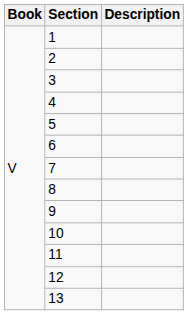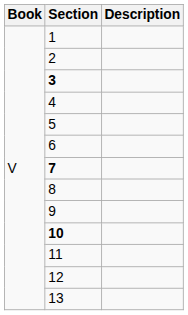(52, 80) normal -> (52, 80) bold
(52, 168) normal -> (52, 168) bold
(56, 233) normal -> (56, 233) bold
